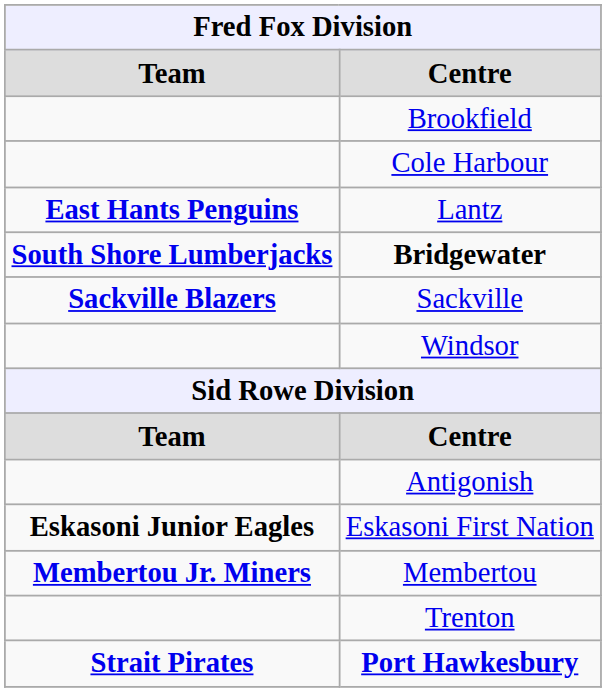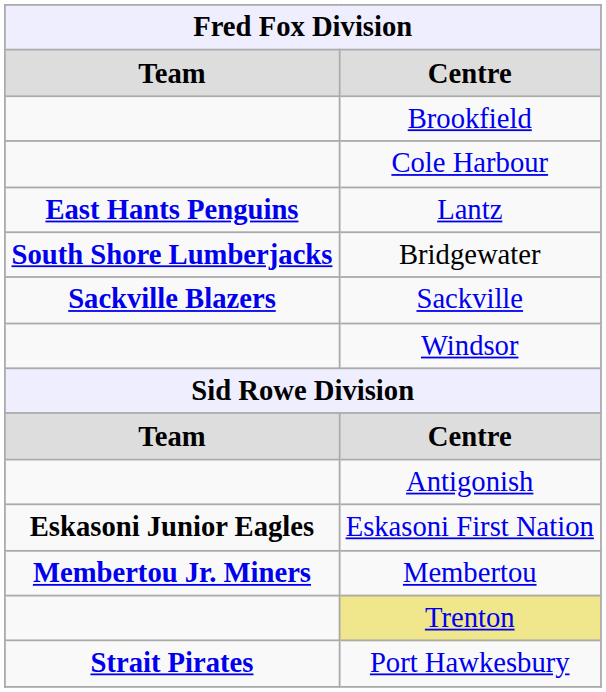(470, 254) bold -> (470, 254) normal
(470, 617) no background -> (470, 617) khaki background
(470, 663) bold -> (470, 663) normal
